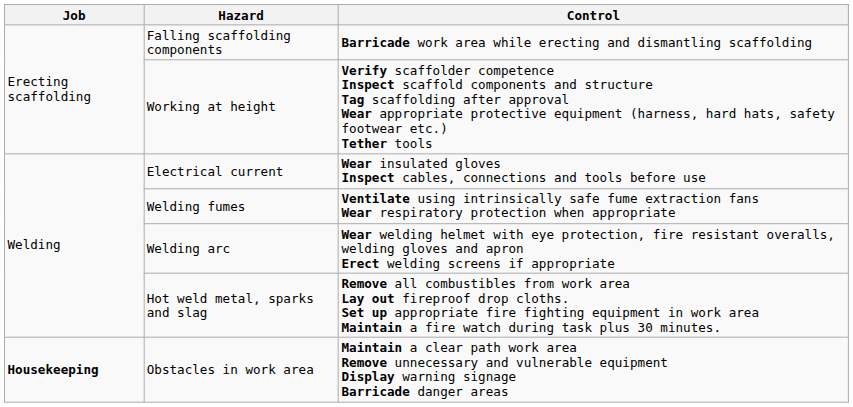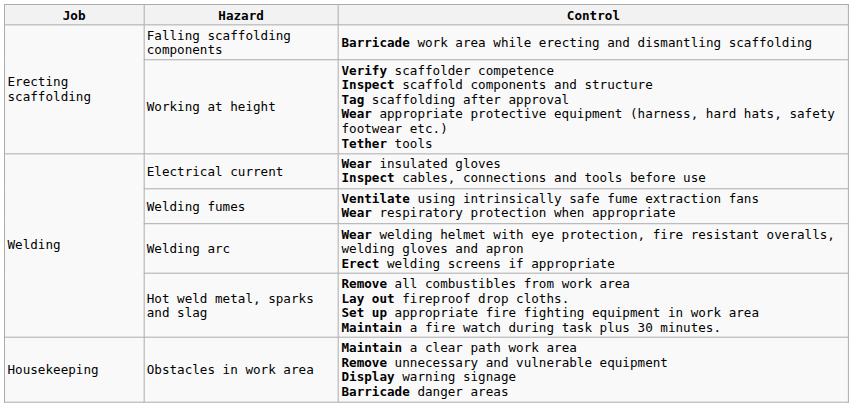(53, 370) bold -> (53, 370) normal
